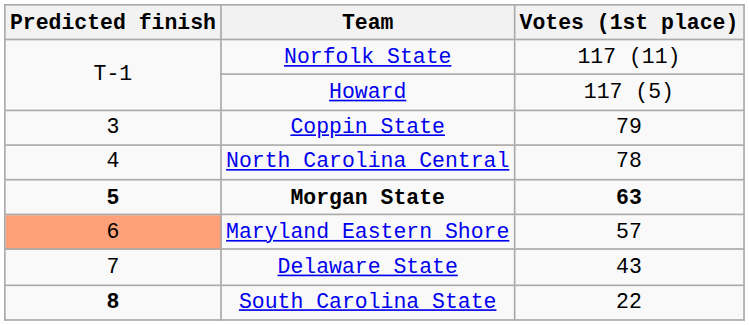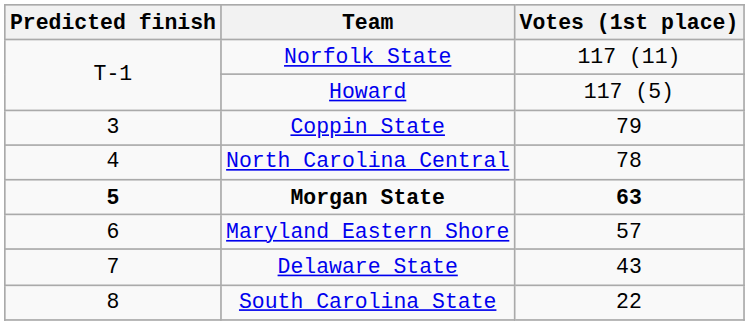(113, 232) lightsalmon background -> (113, 232) no background
(113, 302) bold -> (113, 302) normal
